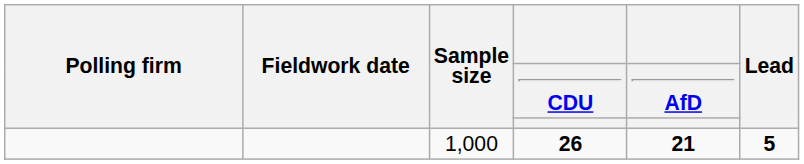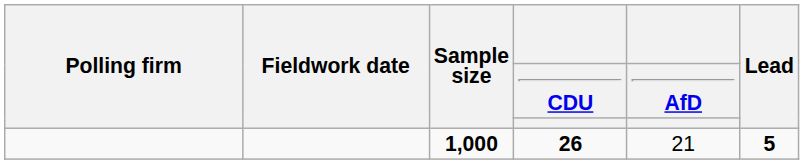(471, 144) normal -> (471, 144) bold
(683, 144) bold -> (683, 144) normal
